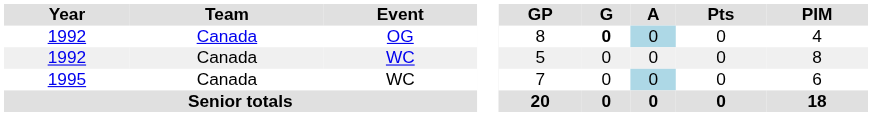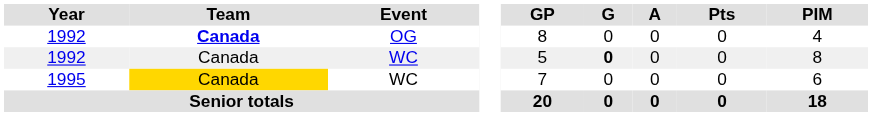(227, 36) normal -> (228, 36) bold
(606, 36) bold -> (608, 36) normal
(653, 36) lightblue background -> (655, 36) no background
(606, 57) normal -> (608, 57) bold
(227, 79) no background -> (228, 79) gold background
(653, 79) lightblue background -> (655, 79) no background
